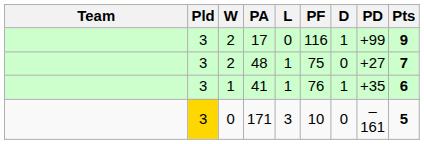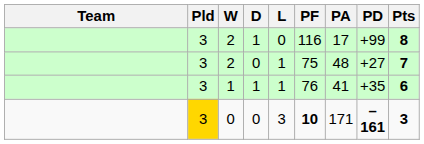columns swapped: (344, 16) <-> (259, 16)
(404, 39) 9 -> (404, 39) 8
(316, 119) normal -> (310, 119) bold
(373, 119) normal -> (373, 119) bold
(404, 119) 5 -> (404, 119) 3
